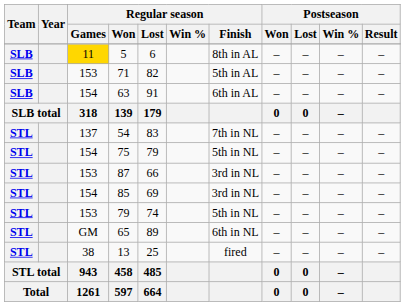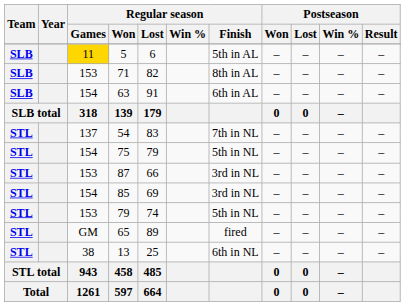(235, 54) 8th in AL -> (235, 54) 5th in AL
(235, 73) 5th in AL -> (235, 73) 8th in AL
(235, 232) 6th in NL -> (235, 232) fired
(235, 252) fired -> (235, 252) 6th in NL
